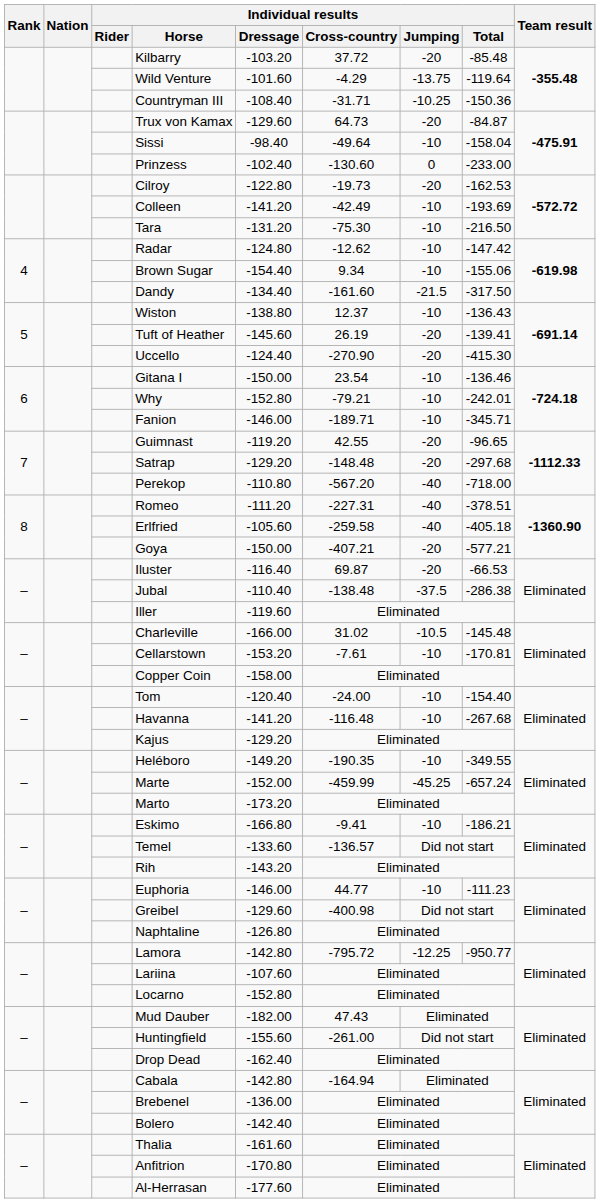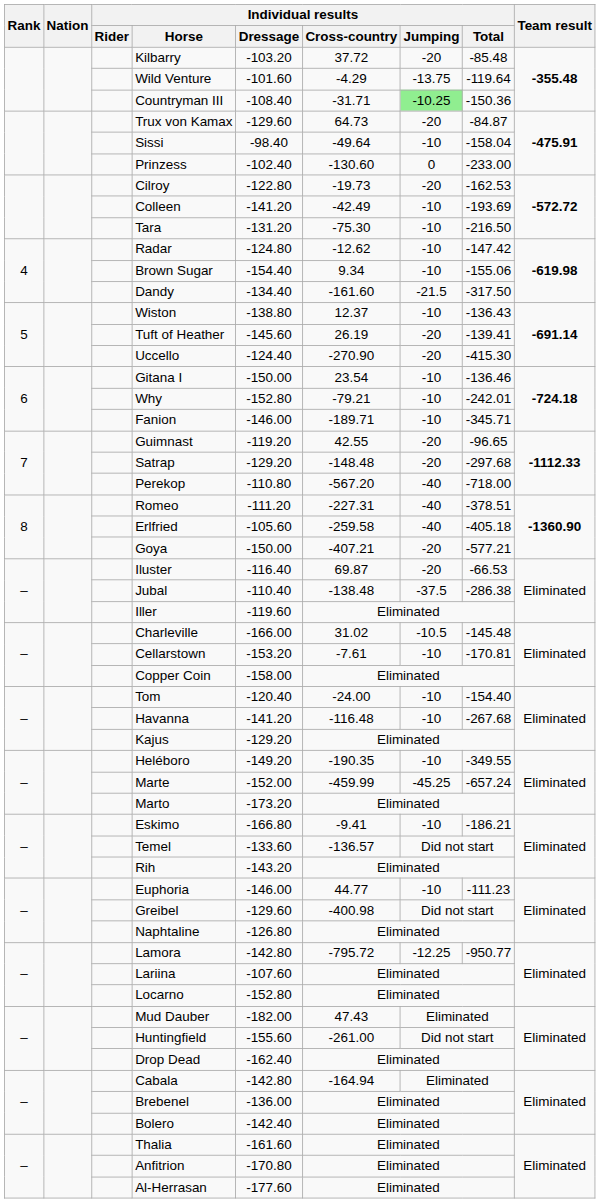(431, 100) no background -> (431, 100) lightgreen background
